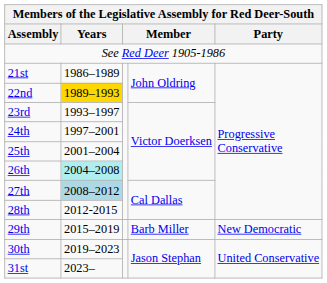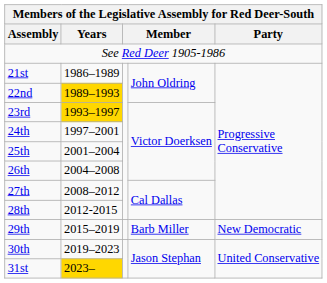(92, 112) no background -> (92, 112) gold background
(92, 170) paleturquoise background -> (92, 170) no background
(92, 190) lightblue background -> (92, 190) no background
(79, 268) no background -> (79, 268) gold background
